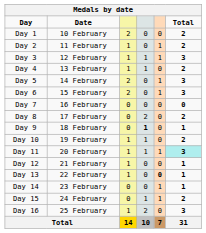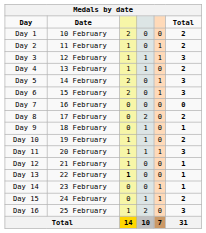(146, 128) bold -> (146, 128) normal
(183, 152) paleturquoise background -> (183, 152) no background
(128, 175) normal -> (128, 175) bold
(160, 175) bold -> (160, 175) normal
